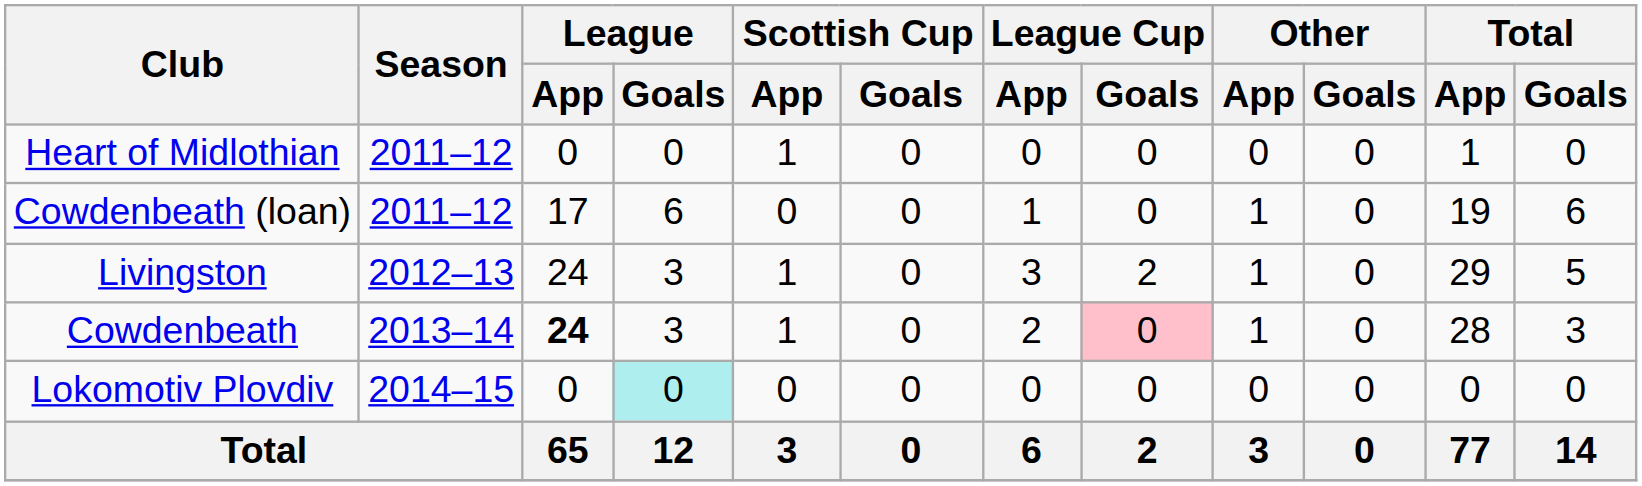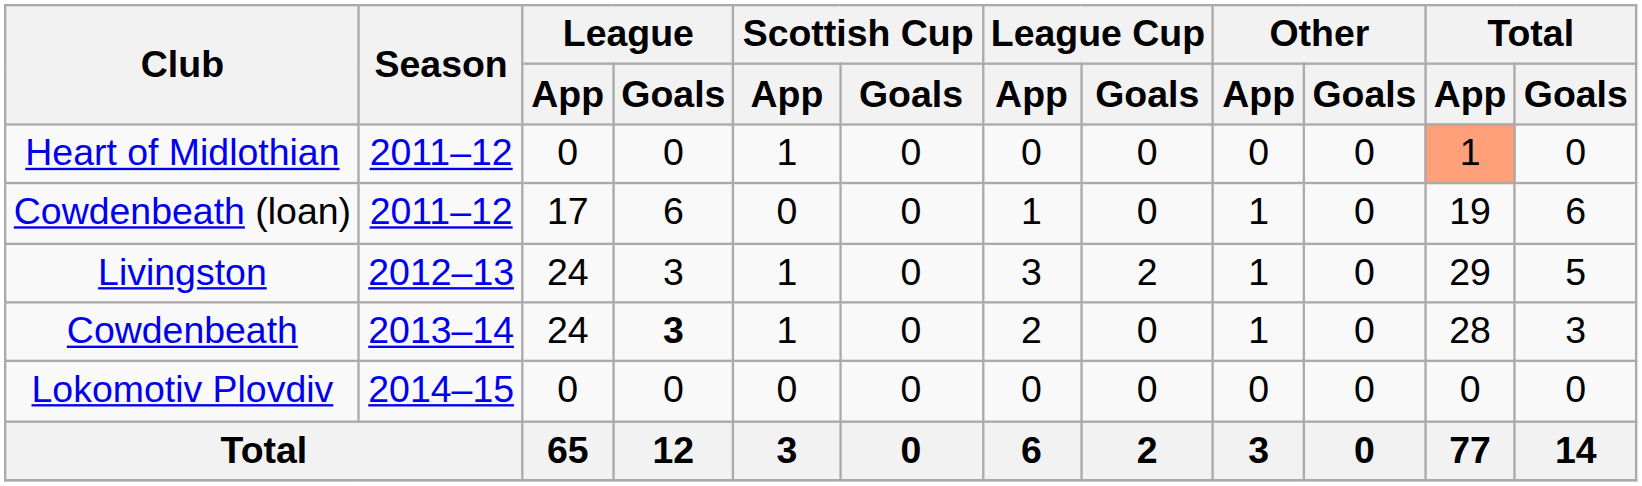(1470, 152) no background -> (1470, 152) lightsalmon background
(568, 331) bold -> (568, 331) normal
(673, 331) normal -> (673, 331) bold
(1147, 331) pink background -> (1147, 331) no background
(673, 390) paleturquoise background -> (673, 390) no background
